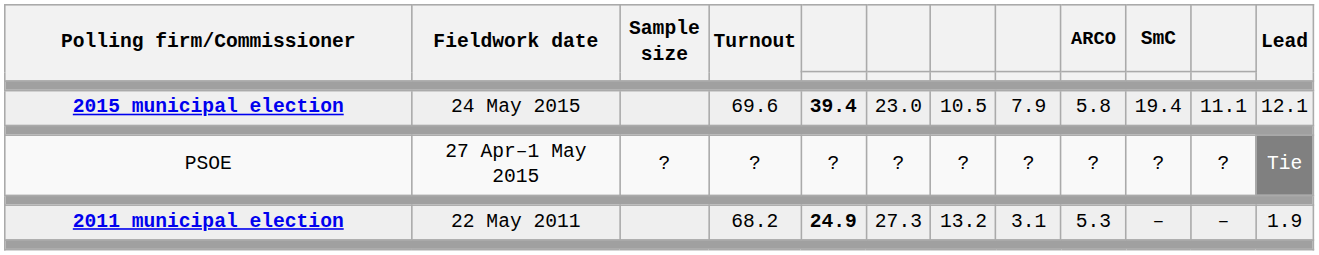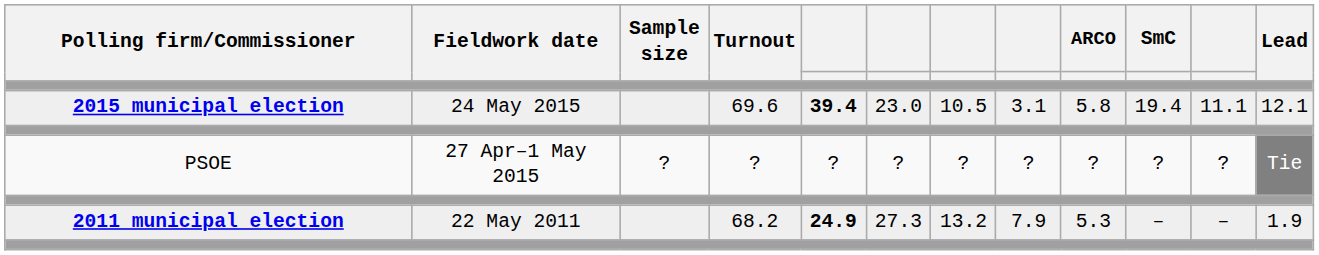(1029, 108) 7.9 -> (1029, 108) 3.1
(1029, 222) 3.1 -> (1029, 222) 7.9
